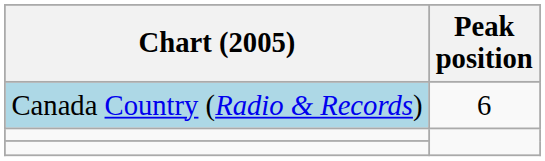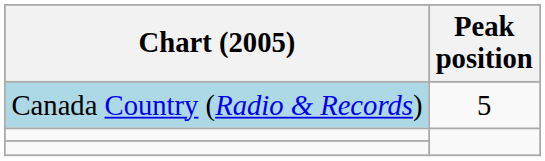(484, 104) 6 -> (484, 104) 5
